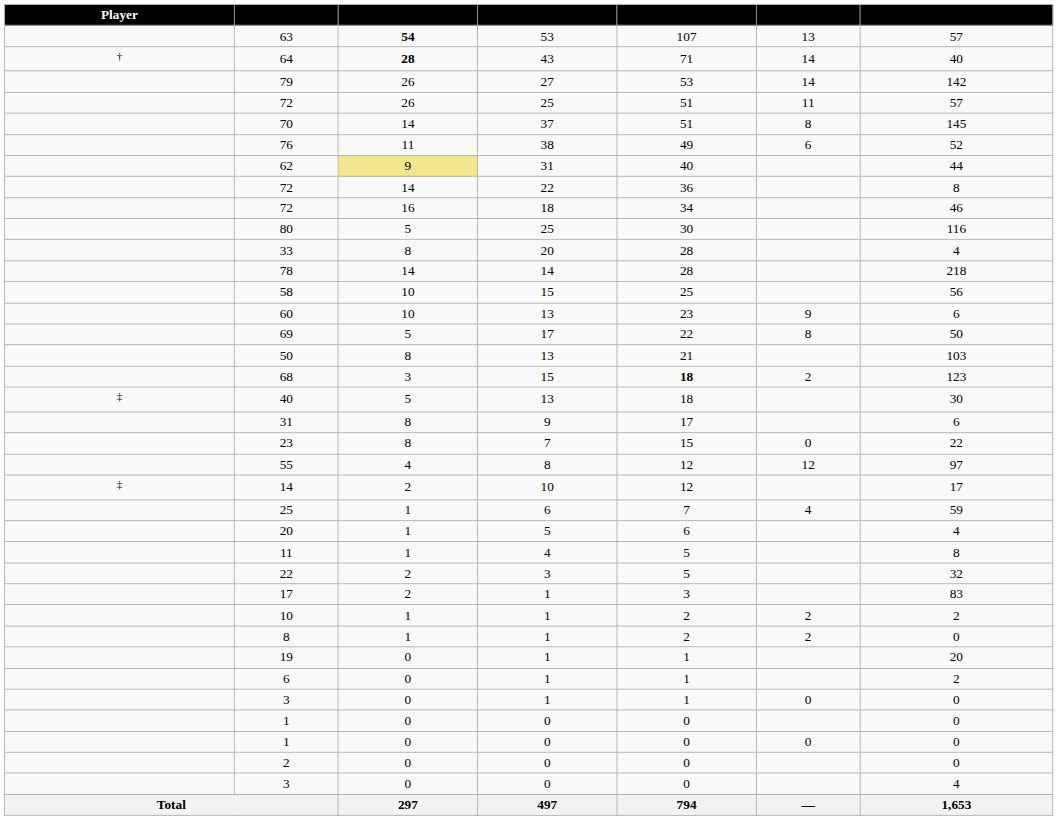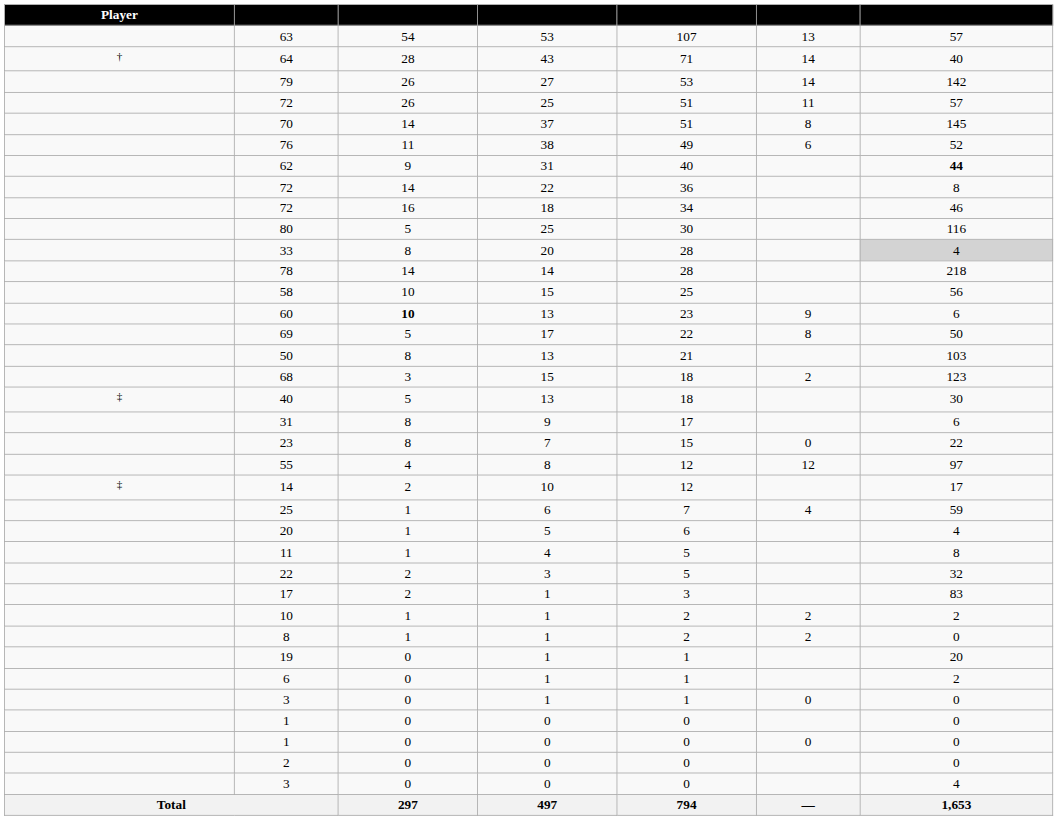(408, 36) bold -> (408, 36) normal
(408, 58) bold -> (408, 58) normal
(408, 166) khaki background -> (408, 166) no background
(956, 166) normal -> (956, 166) bold
(956, 250) no background -> (956, 250) lightgrey background
(408, 313) normal -> (408, 313) bold
(687, 376) bold -> (687, 376) normal
